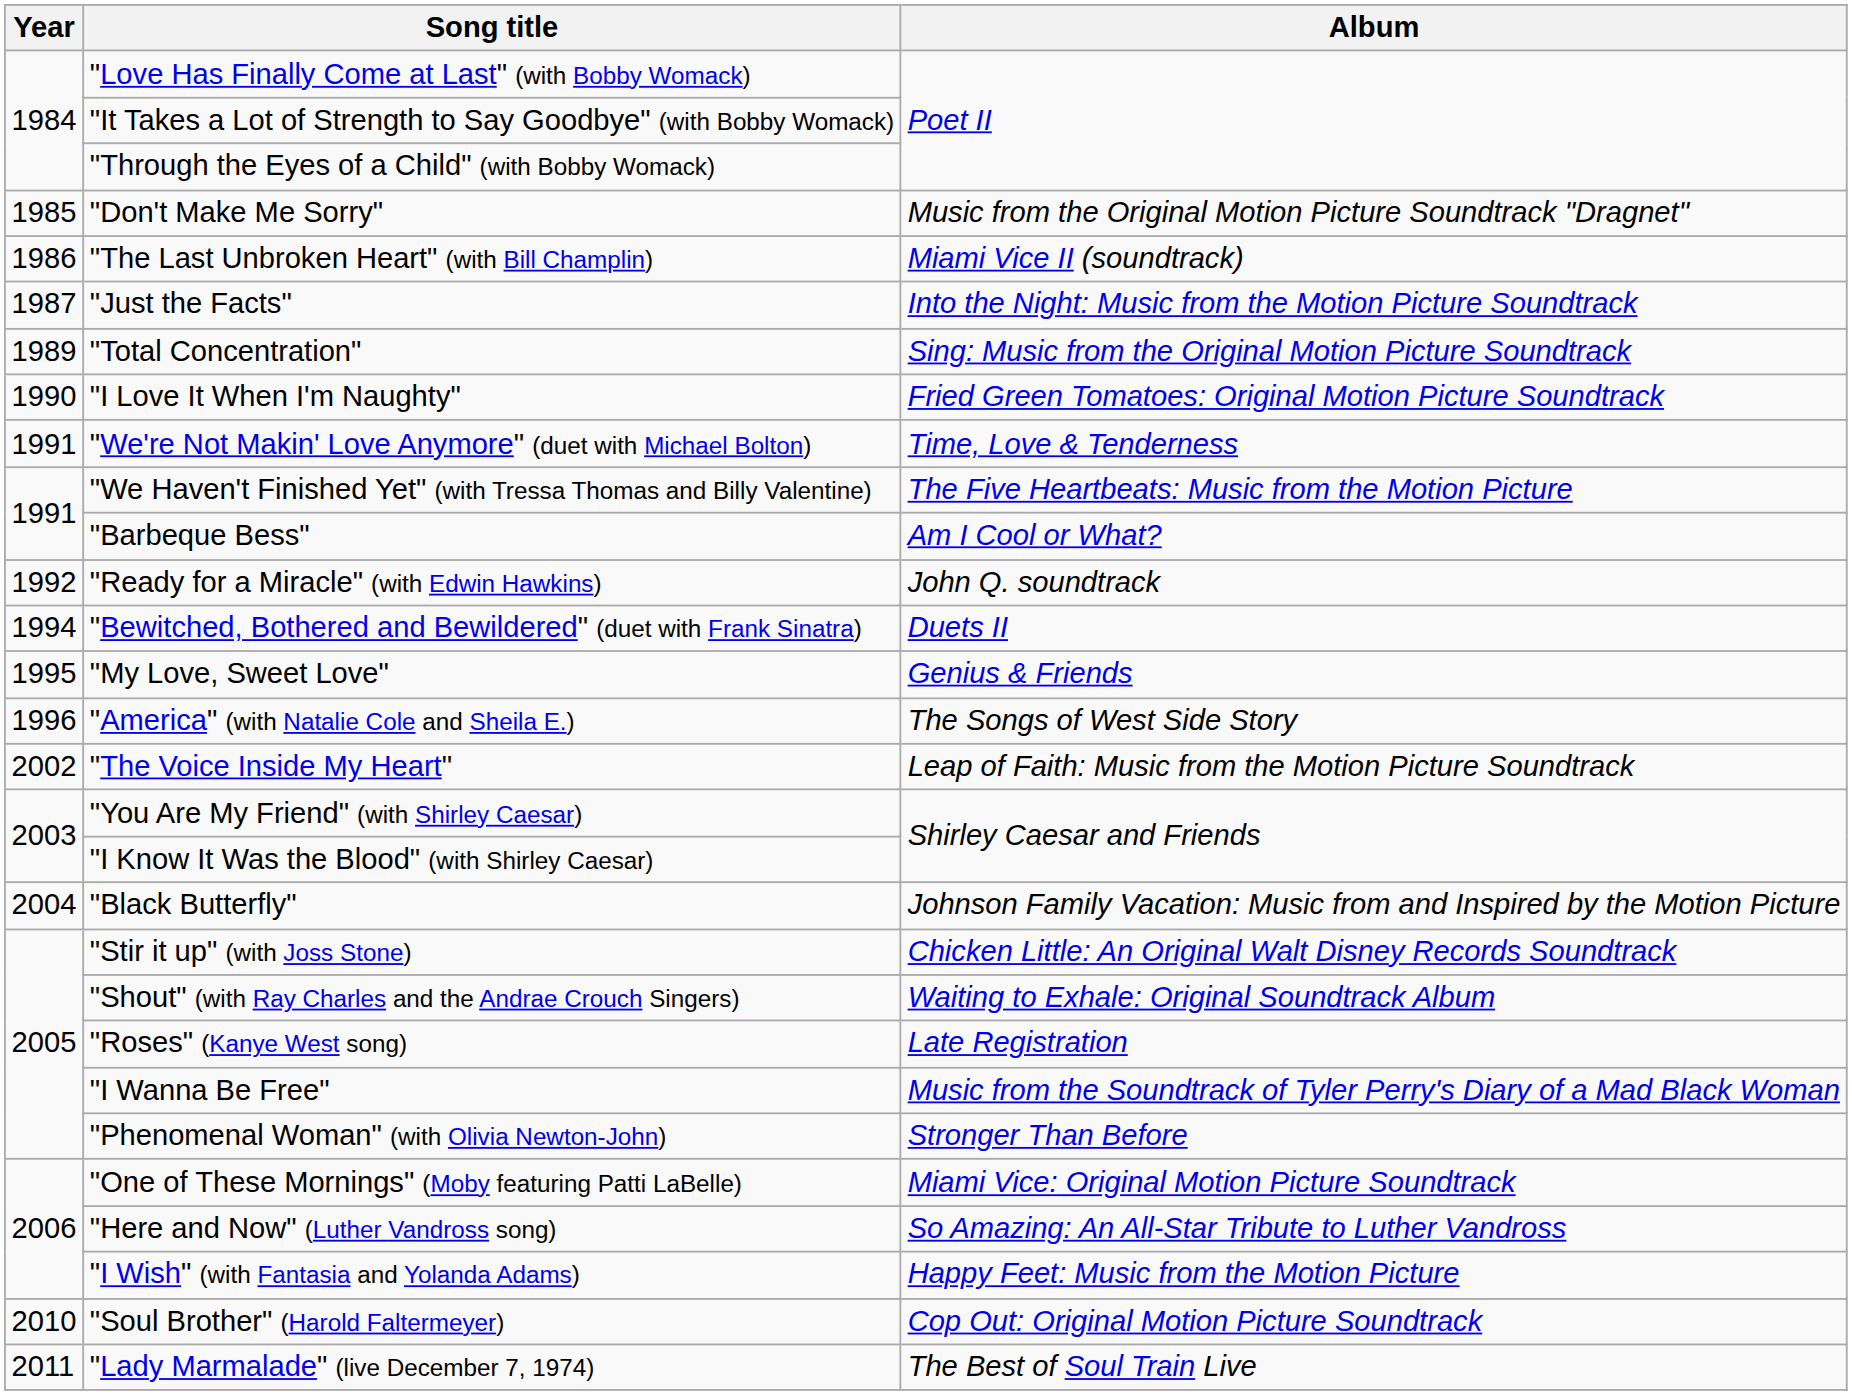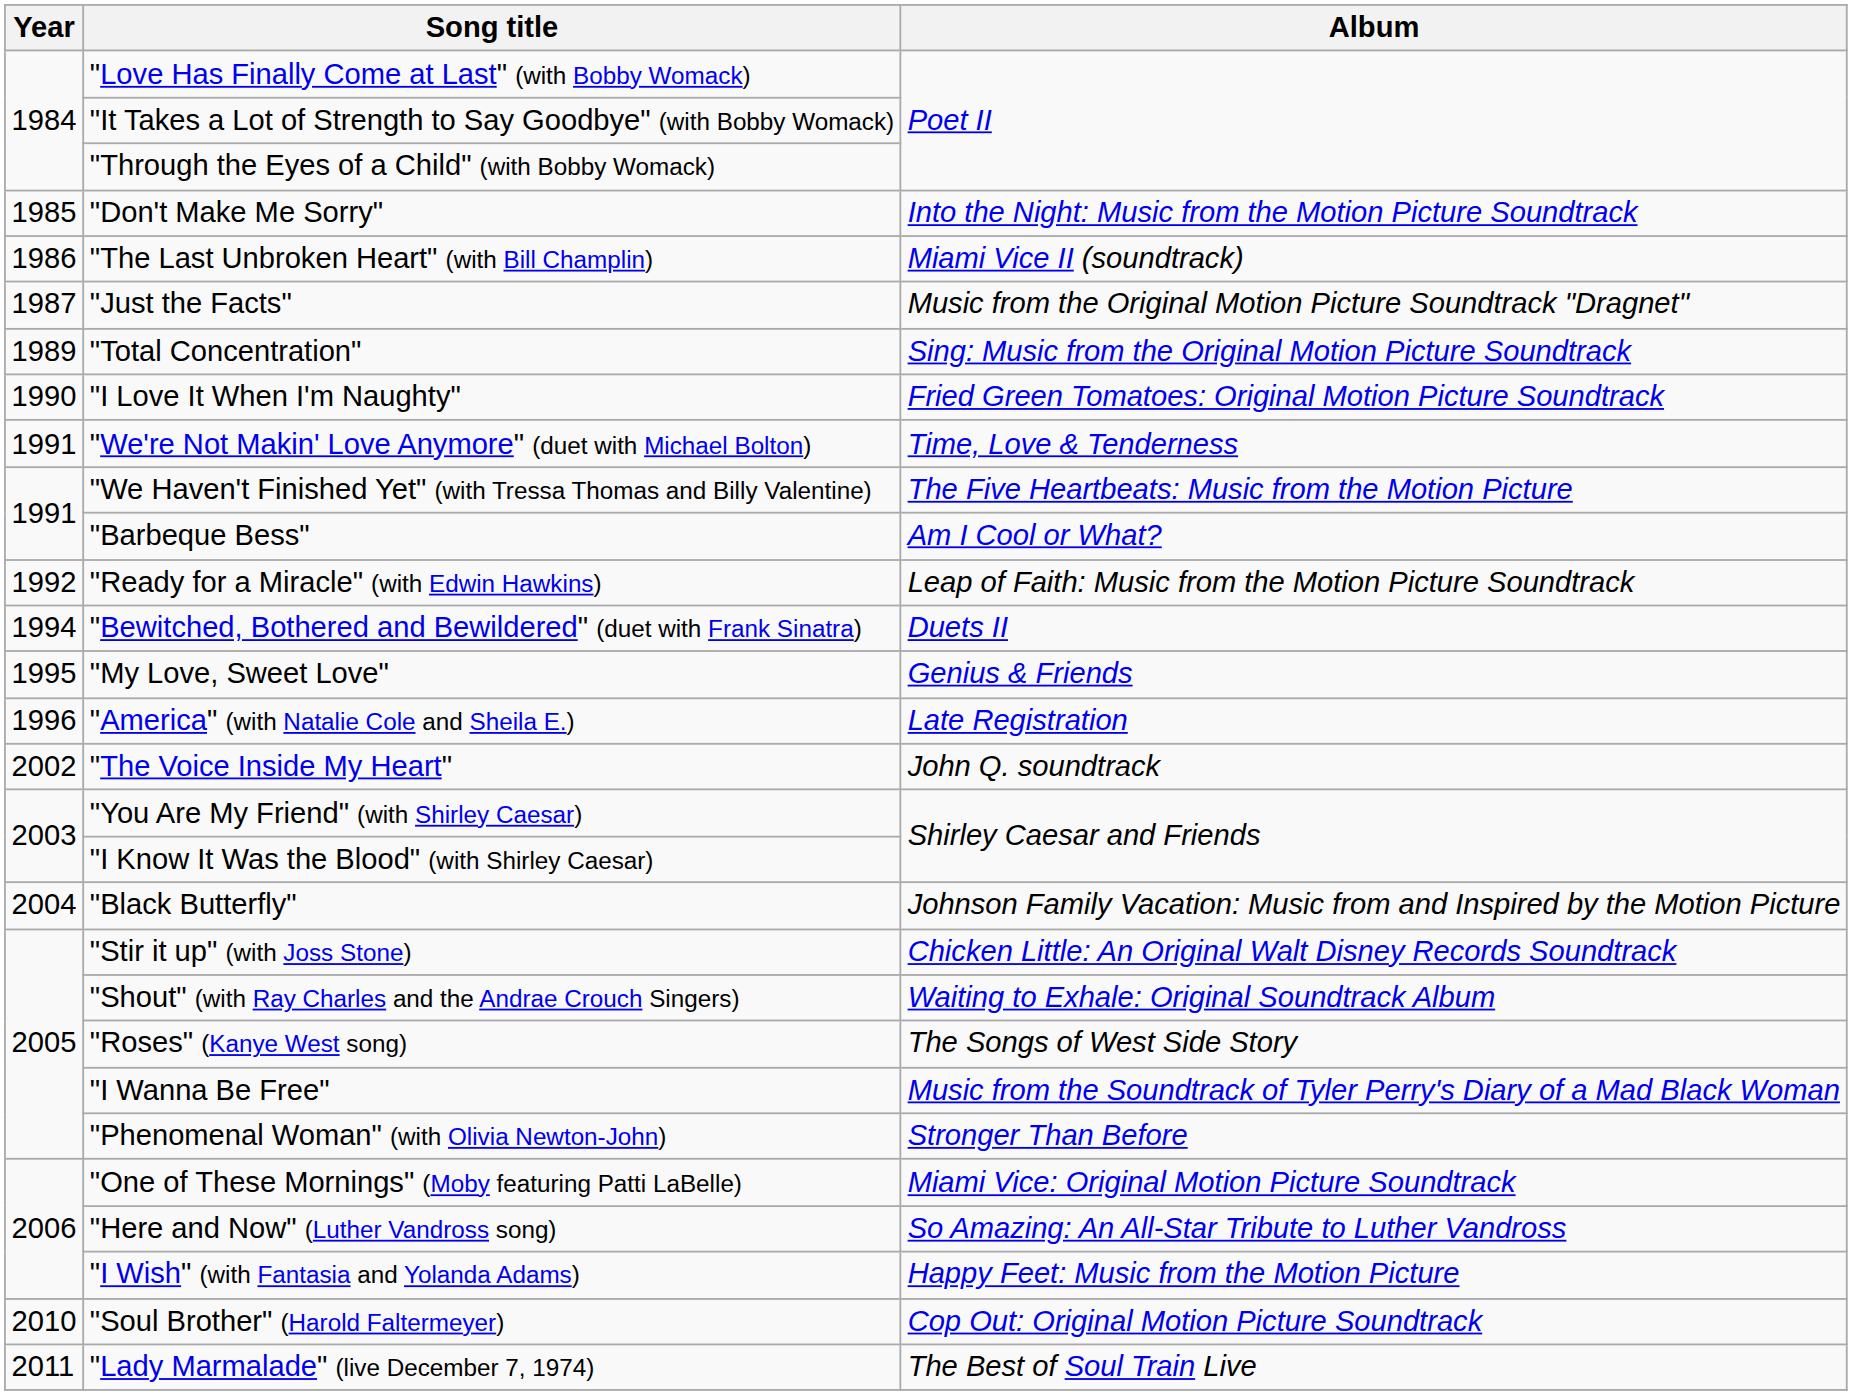(1298, 212) Music from the Original Motion Picture Soundtrack "Dragnet" -> (1273, 212) Into the Night: Music from the Motion Picture Soundtrack
(1273, 304) Into the Night: Music from the Motion Picture Soundtrack -> (1298, 304) Music from the Original Motion Picture Soundtrack "Dragnet"
(1034, 581) John Q. soundtrack -> (1271, 581) Leap of Faith: Music from the Motion Picture Soundtrack
(1102, 720) The Songs of West Side Story -> (1018, 720) Late Registration
(1271, 766) Leap of Faith: Music from the Motion Picture Soundtrack -> (1034, 766) John Q. soundtrack
(1018, 1043) Late Registration -> (1102, 1043) The Songs of West Side Story
